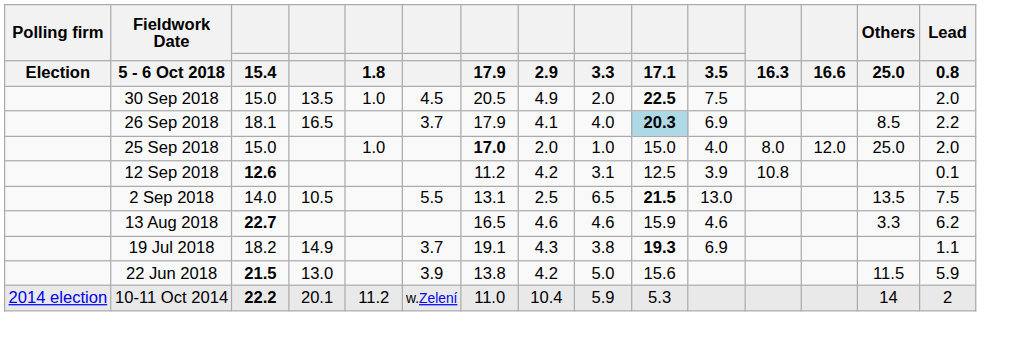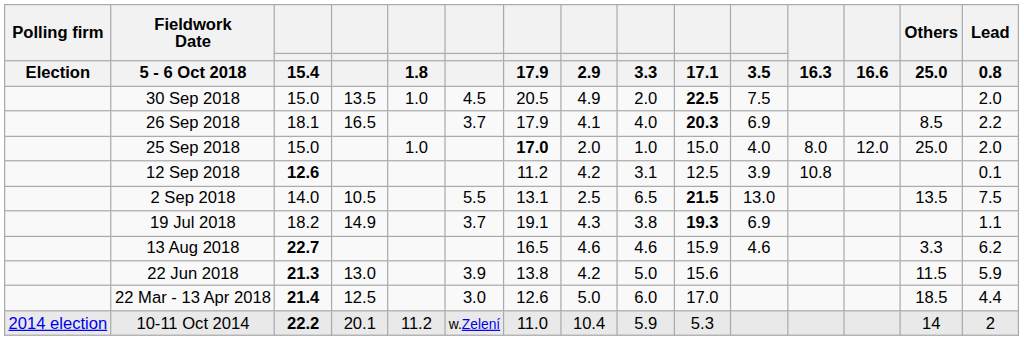(660, 123) lightblue background -> (702, 123) no background
rows swapped: (172, 222) <-> (172, 247)
(260, 272) 21.5 -> (303, 272) 21.3
+ row: (193, 297)
